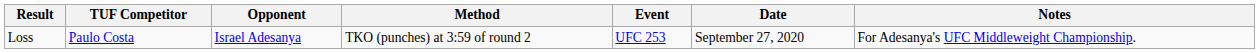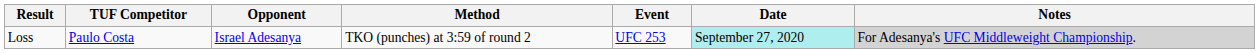(750, 37) no background -> (750, 37) paleturquoise background
(997, 37) no background -> (997, 37) lightgrey background
